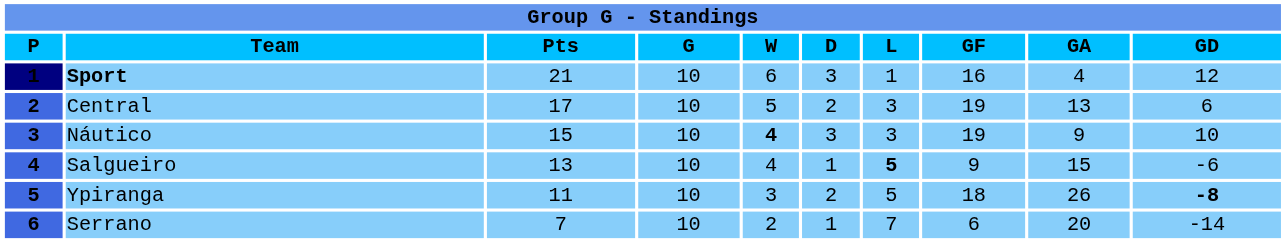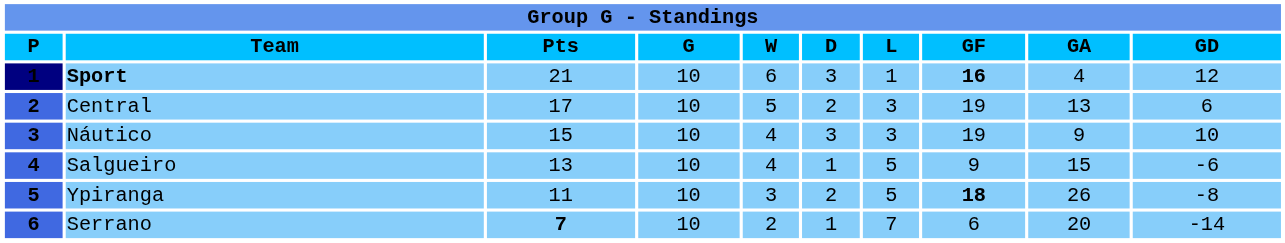(974, 77) normal -> (974, 77) bold
(771, 136) bold -> (771, 136) normal
(891, 166) bold -> (891, 166) normal
(974, 195) normal -> (974, 195) bold
(1207, 195) bold -> (1207, 195) normal
(561, 225) normal -> (561, 225) bold
